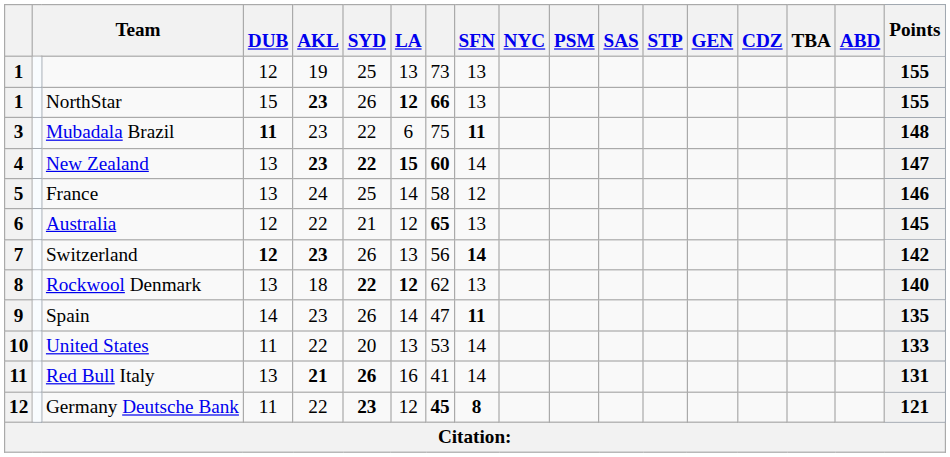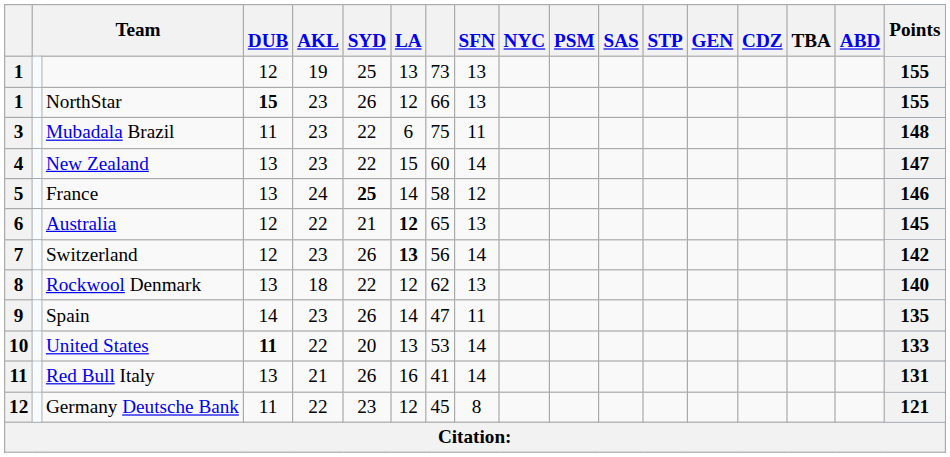(268, 102) normal -> (268, 102) bold
(318, 102) bold -> (318, 102) normal
(408, 102) bold -> (408, 102) normal
(440, 102) bold -> (440, 102) normal
(268, 132) bold -> (268, 132) normal
(477, 132) bold -> (477, 132) normal
(318, 163) bold -> (318, 163) normal
(367, 163) bold -> (367, 163) normal
(408, 163) bold -> (408, 163) normal
(440, 163) bold -> (440, 163) normal
(367, 193) normal -> (367, 193) bold
(408, 224) normal -> (408, 224) bold
(440, 224) bold -> (440, 224) normal
(268, 254) bold -> (268, 254) normal
(318, 254) bold -> (318, 254) normal
(408, 254) normal -> (408, 254) bold
(477, 254) bold -> (477, 254) normal
(367, 284) bold -> (367, 284) normal
(408, 284) bold -> (408, 284) normal
(477, 315) bold -> (477, 315) normal
(268, 345) normal -> (268, 345) bold
(318, 376) bold -> (318, 376) normal
(367, 376) bold -> (367, 376) normal
(367, 406) bold -> (367, 406) normal
(440, 406) bold -> (440, 406) normal
(477, 406) bold -> (477, 406) normal
